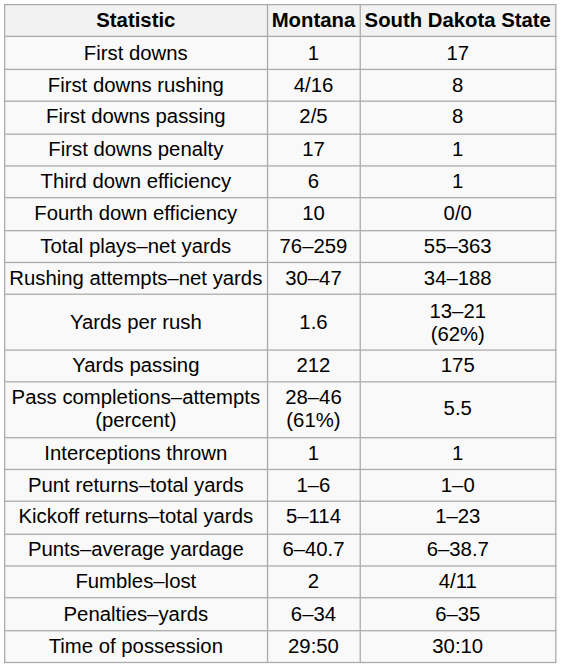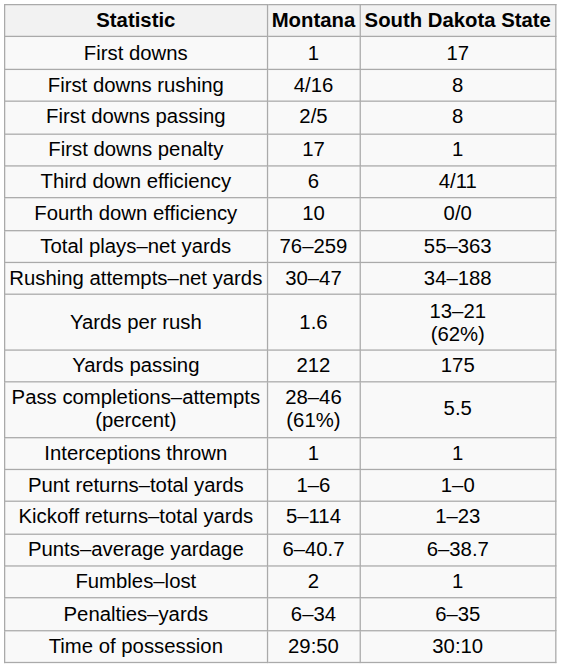(458, 181) 1 -> (458, 181) 4/11
(458, 581) 4/11 -> (458, 581) 1
